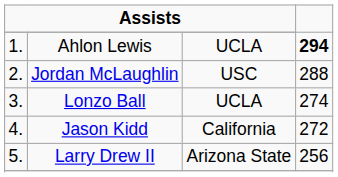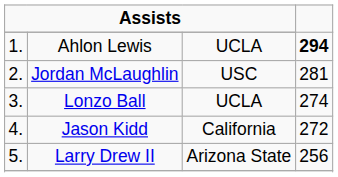(314, 74) 288 -> (314, 74) 281
